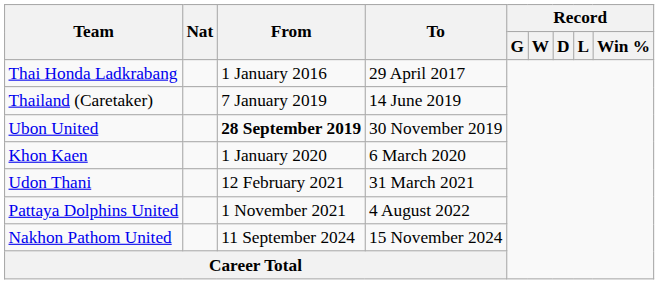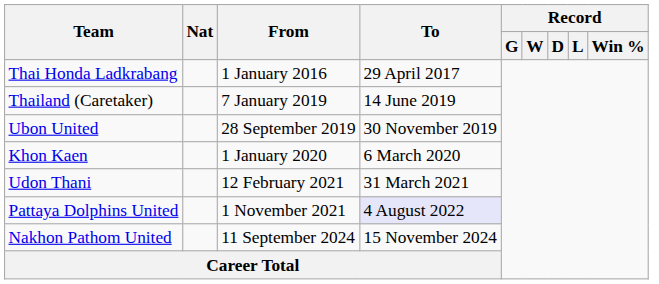(291, 127) bold -> (288, 127) normal
(419, 210) no background -> (414, 210) lavender background
